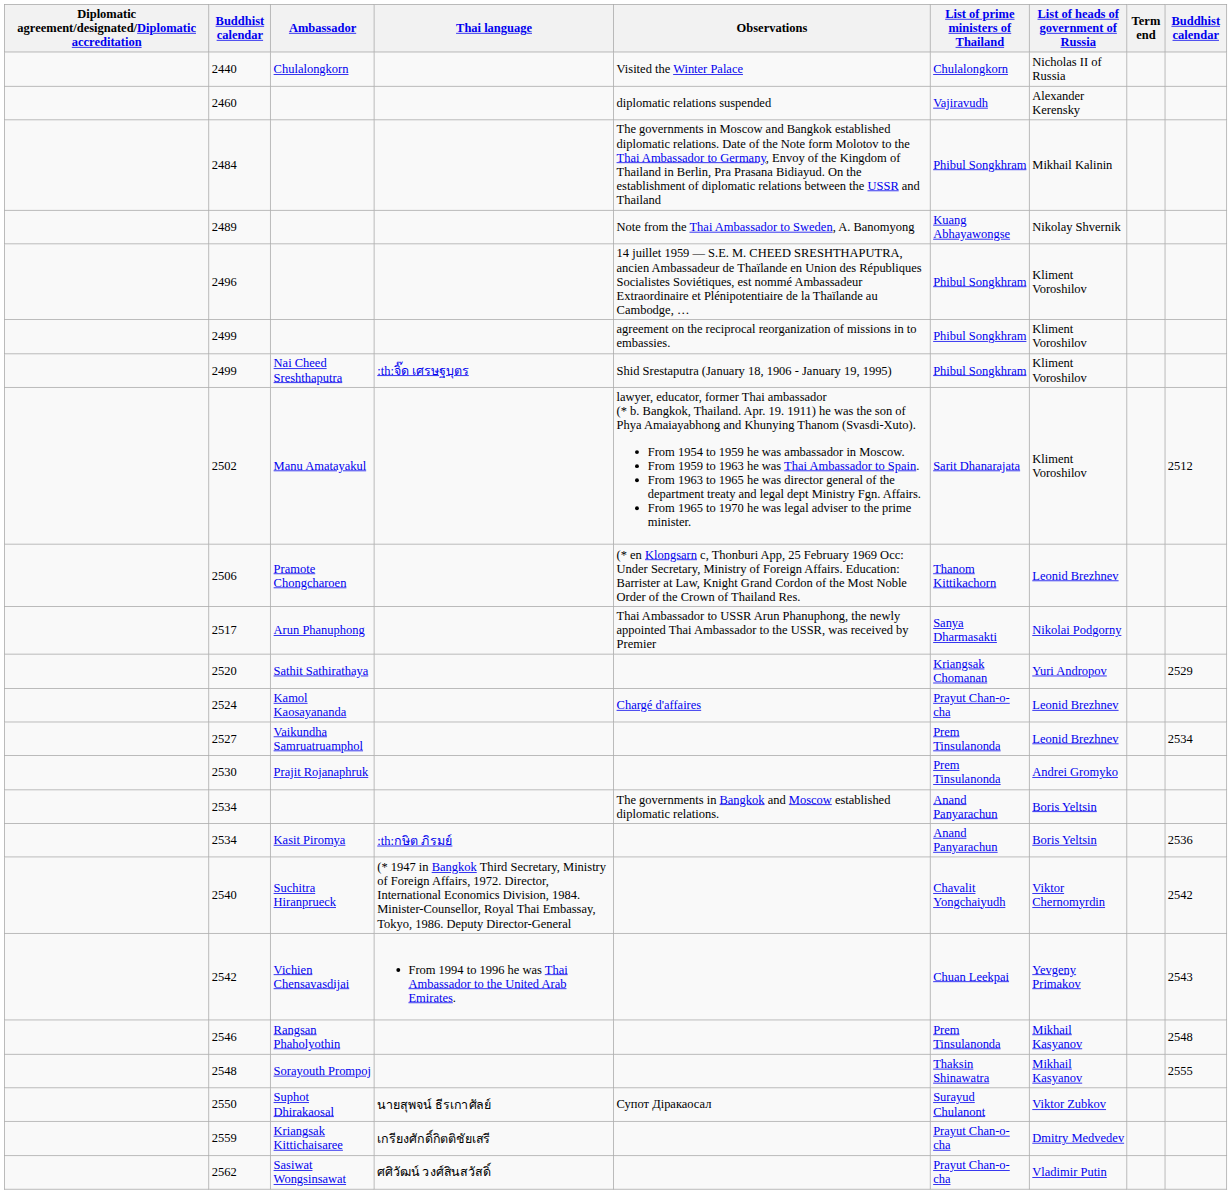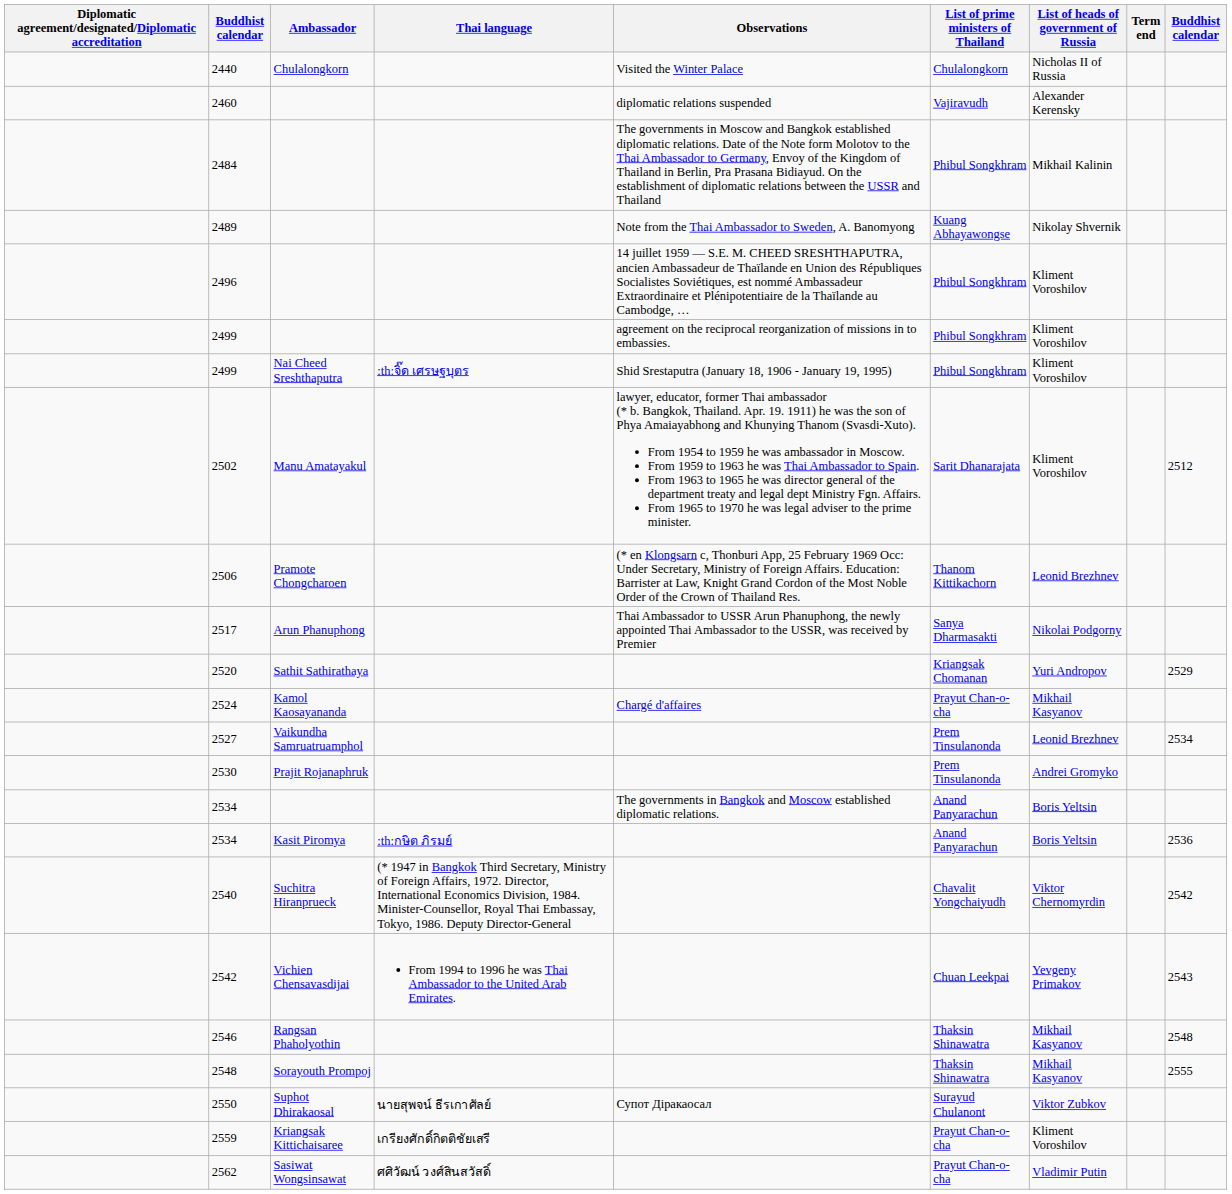(1075, 705) Leonid Brezhnev -> (1057, 705) Mikhail Kasyanov
(967, 1037) Prem Tinsulanonda -> (961, 1037) Thaksin Shinawatra
(1078, 1138) Dmitry Medvedev -> (1060, 1138) Kliment Voroshilov
